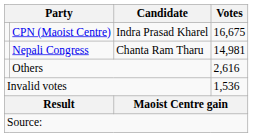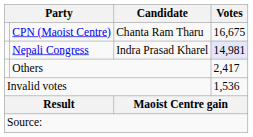(162, 31) Indra Prasad Kharel -> (160, 31) Chanta Ram Tharu
(160, 50) Chanta Ram Tharu -> (162, 50) Indra Prasad Kharel
(229, 50) no background -> (229, 50) lavender background
(227, 68) 2,616 -> (227, 68) 2,417
